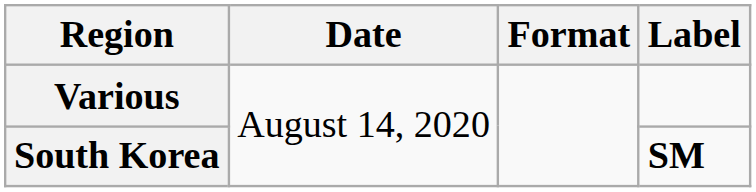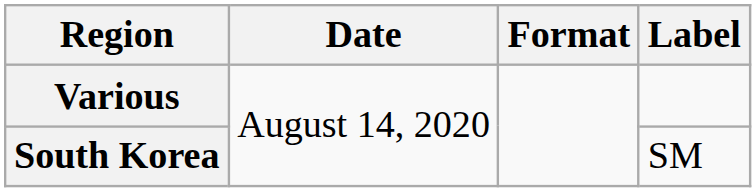(676, 155) bold -> (675, 155) normal
